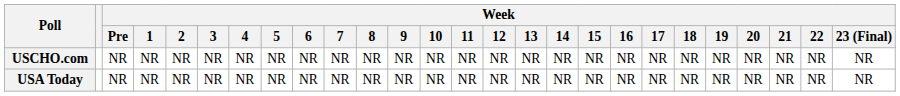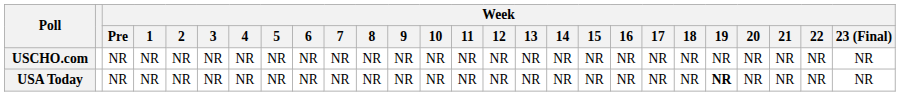(721, 79) normal -> (721, 79) bold
